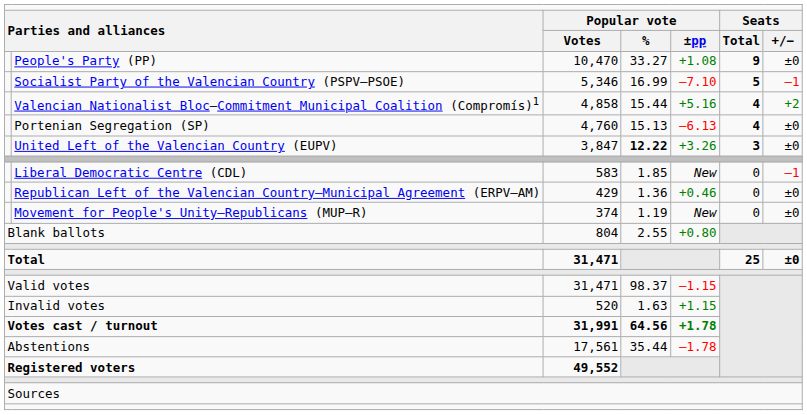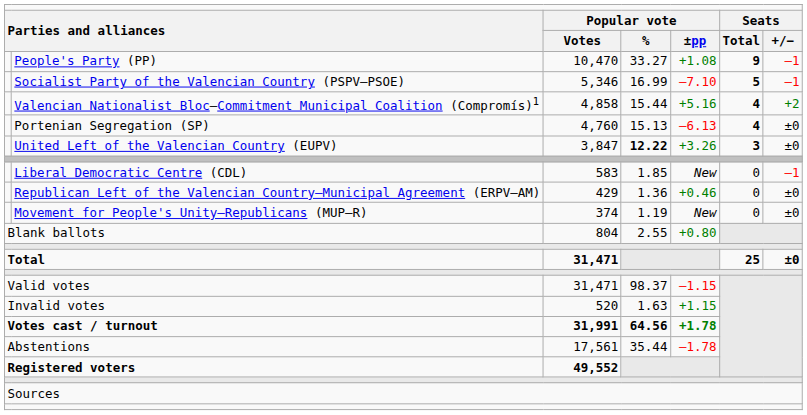(792, 61) ±0 -> (792, 61) –1
